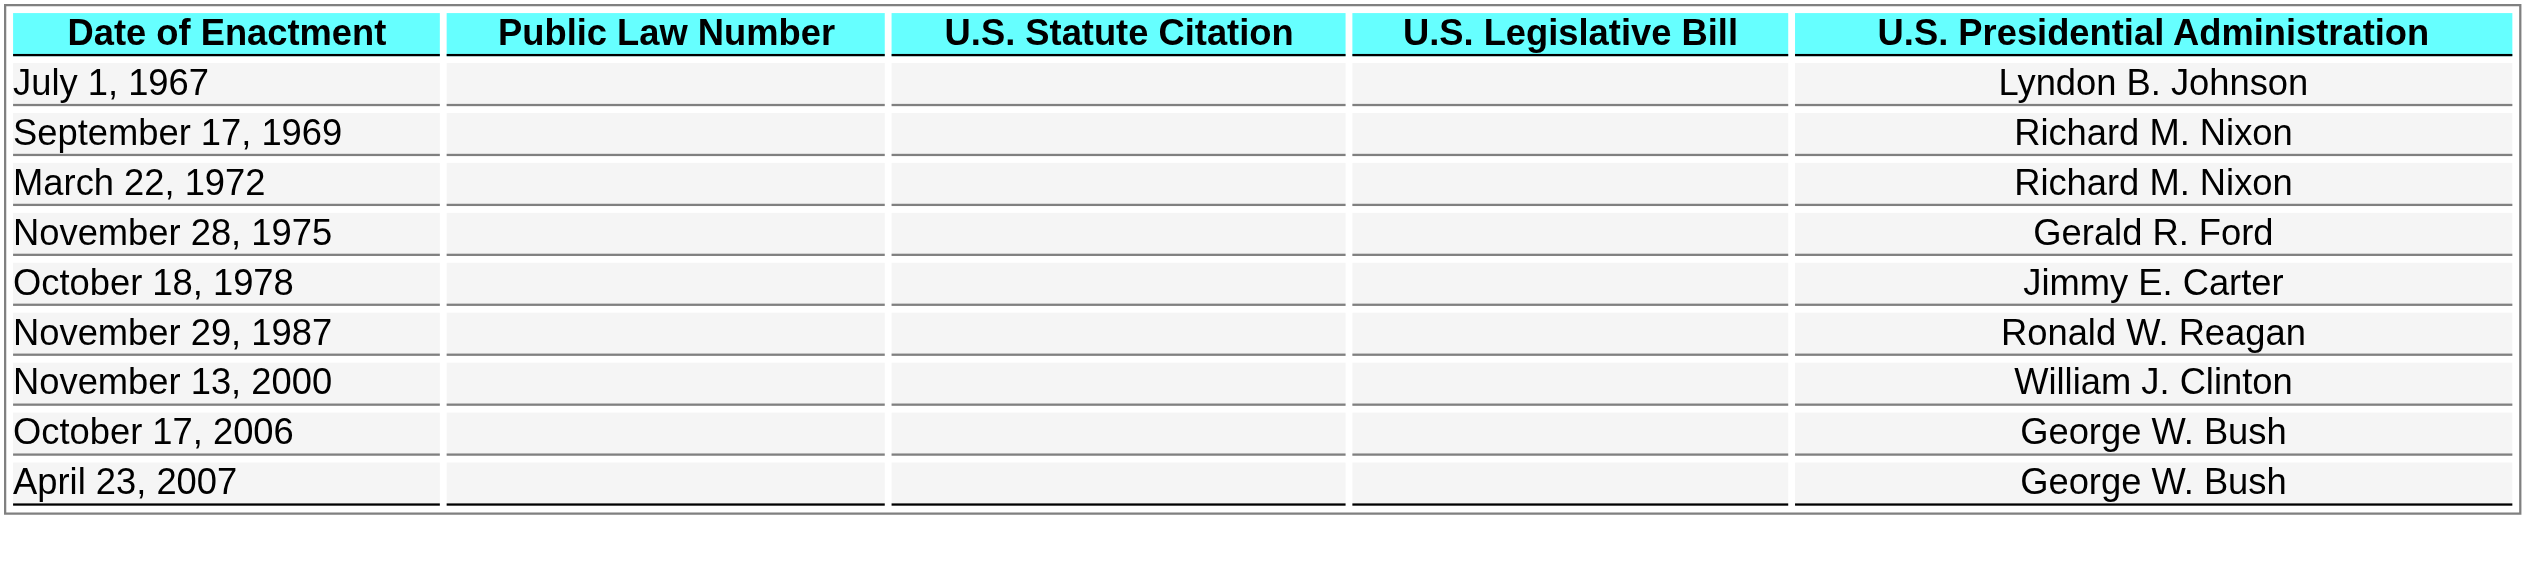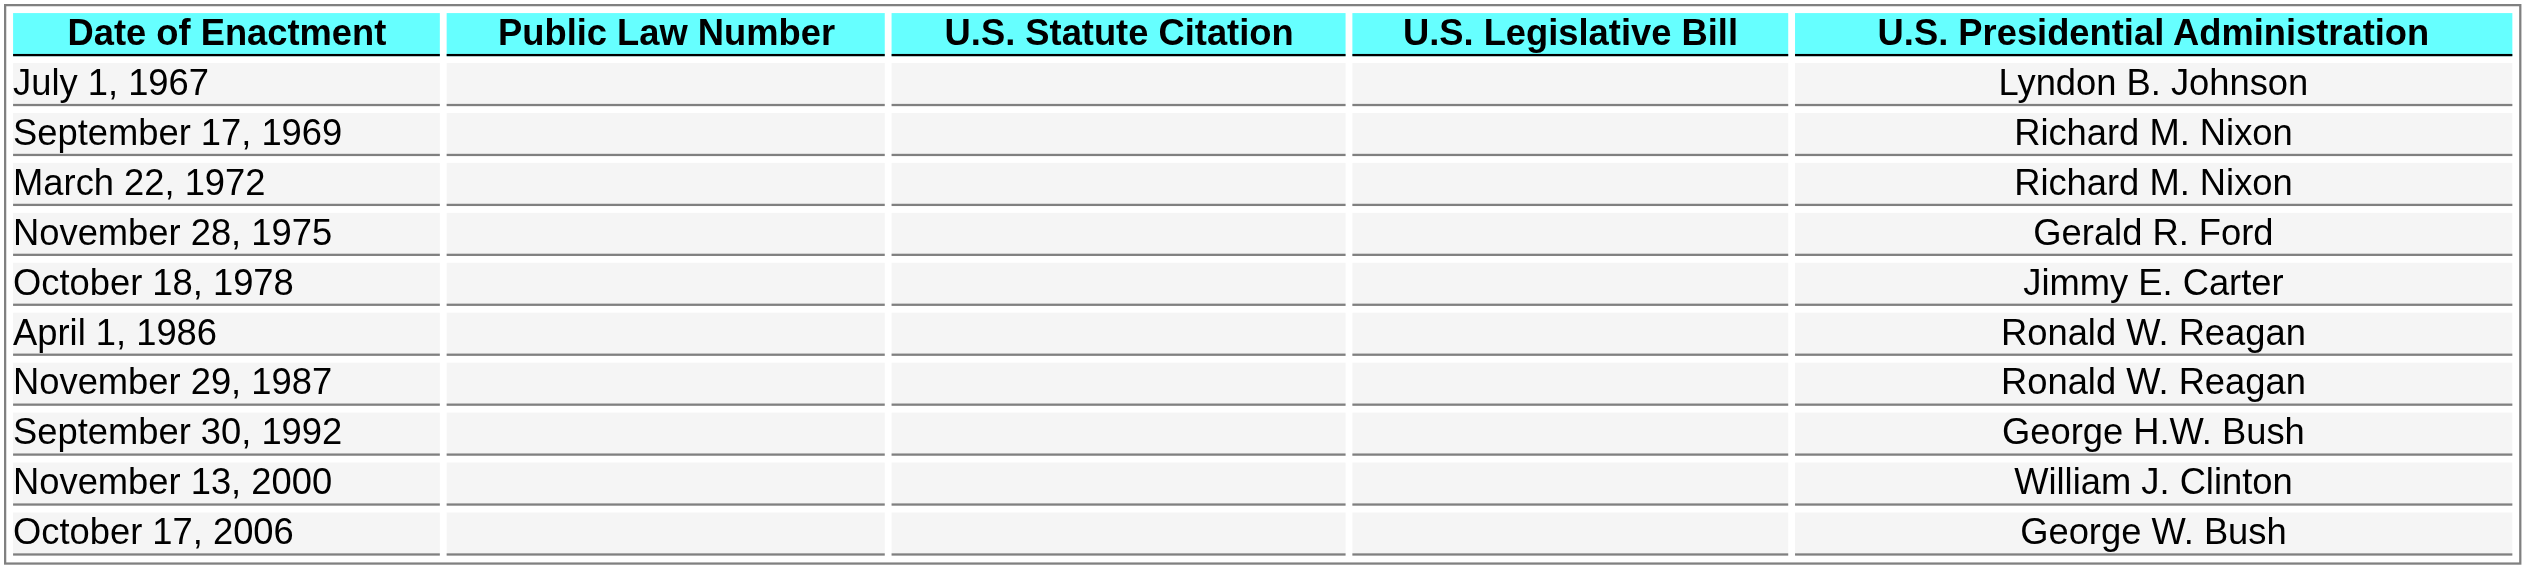+ row: (115, 332)
+ row: (178, 432)
- row: (125, 482)
